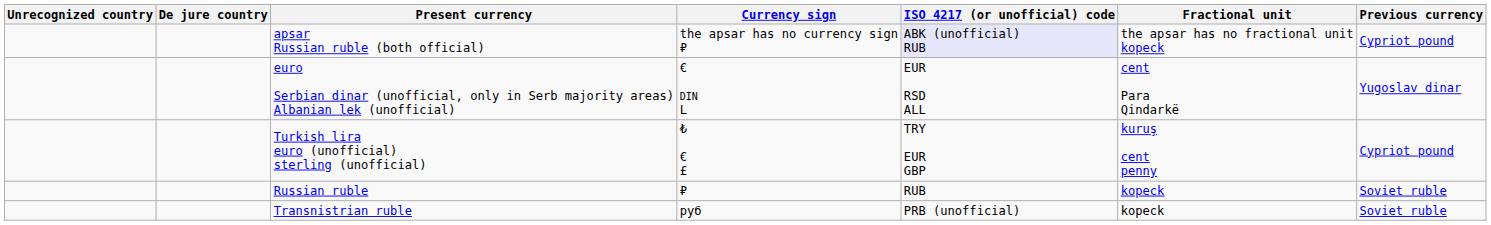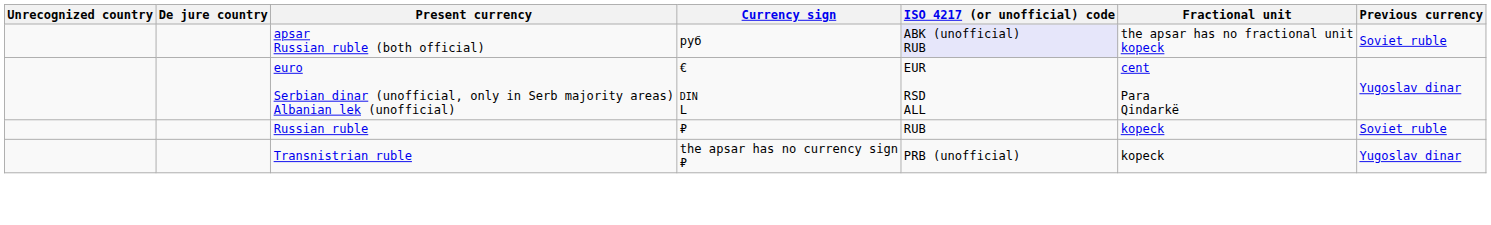(789, 41) the apsar has no currency sign ₽ -> (691, 41) руб
(1407, 41) Cypriot pound -> (1403, 41) Soviet ruble
- row: (350, 150)
(691, 210) руб -> (789, 156) the apsar has no currency sign ₽
(1403, 210) Soviet ruble -> (1410, 156) Yugoslav dinar
